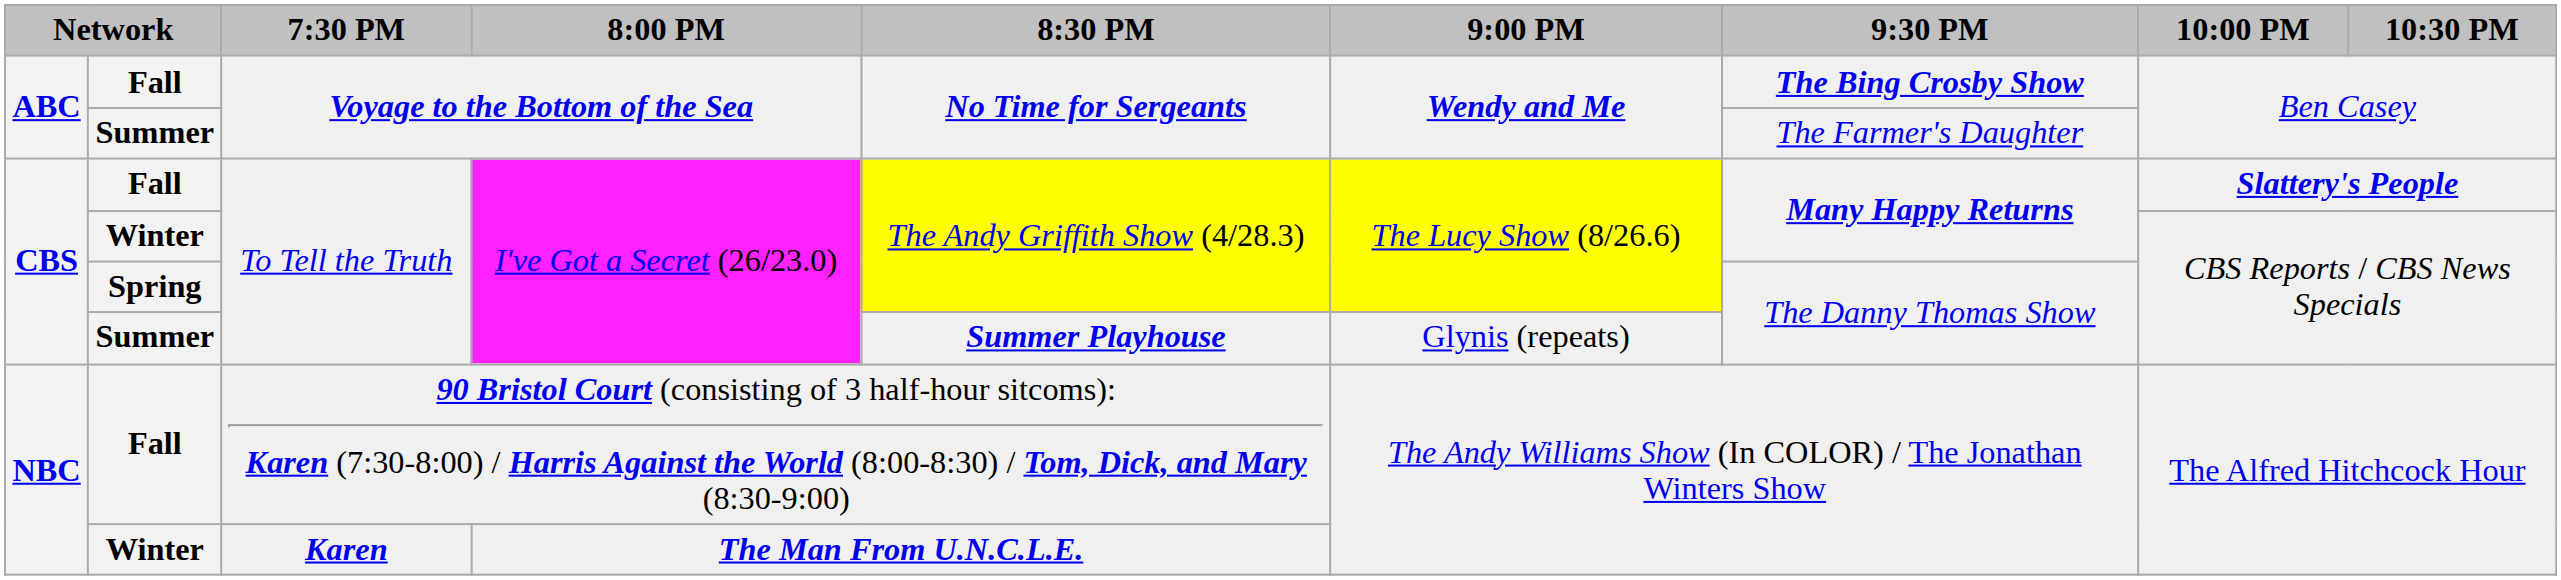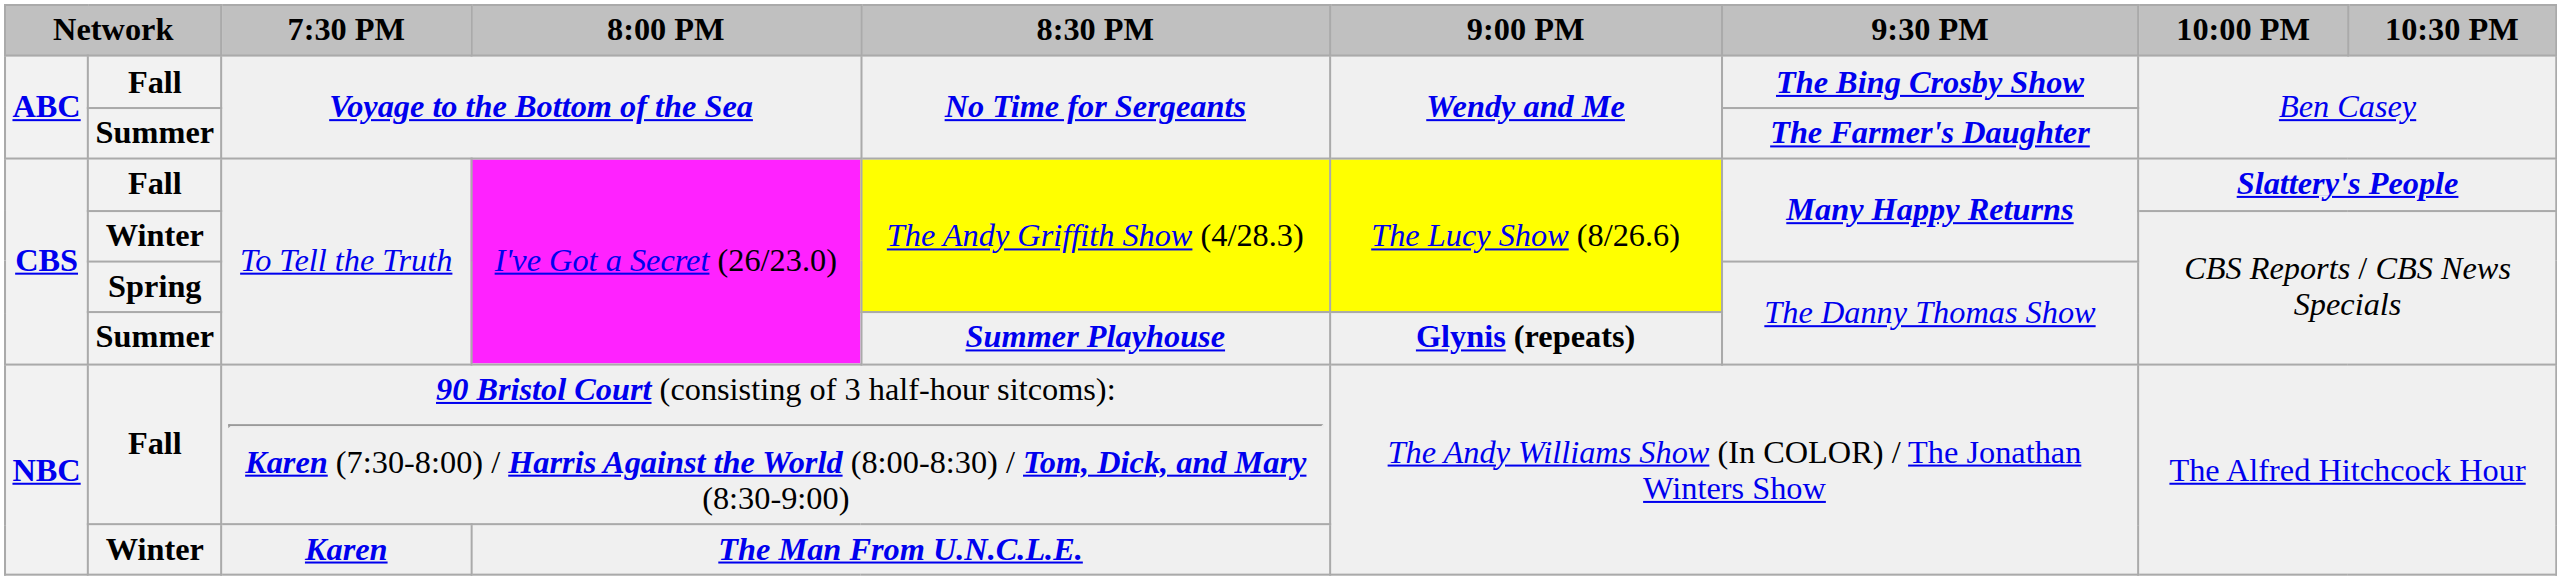(1930, 132) normal -> (1930, 132) bold
(1526, 337) normal -> (1526, 337) bold
